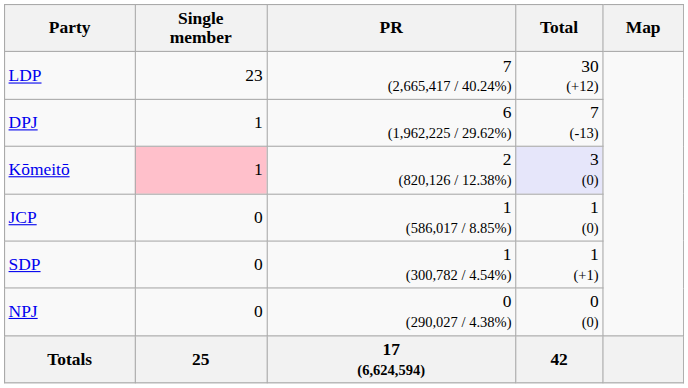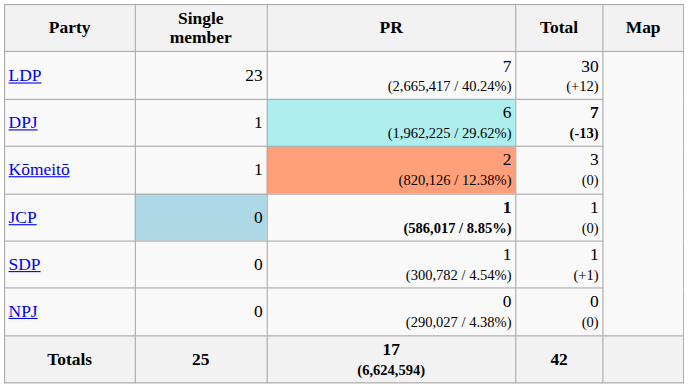(450, 122) no background -> (450, 122) paleturquoise background
(584, 122) normal -> (584, 122) bold
(258, 169) pink background -> (258, 169) no background
(455, 169) no background -> (455, 169) lightsalmon background
(590, 169) lavender background -> (590, 169) no background
(258, 217) no background -> (258, 217) lightblue background
(459, 217) normal -> (457, 217) bold
